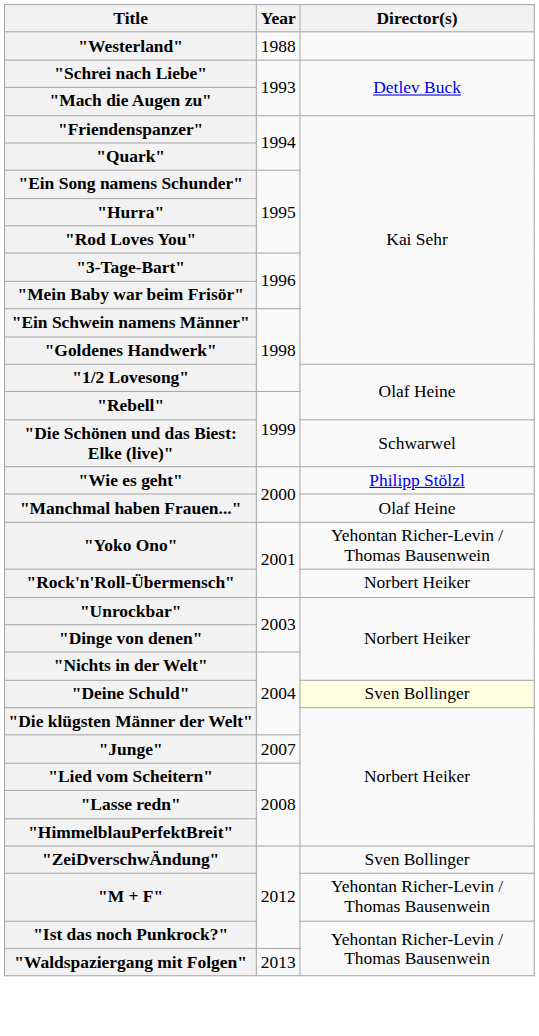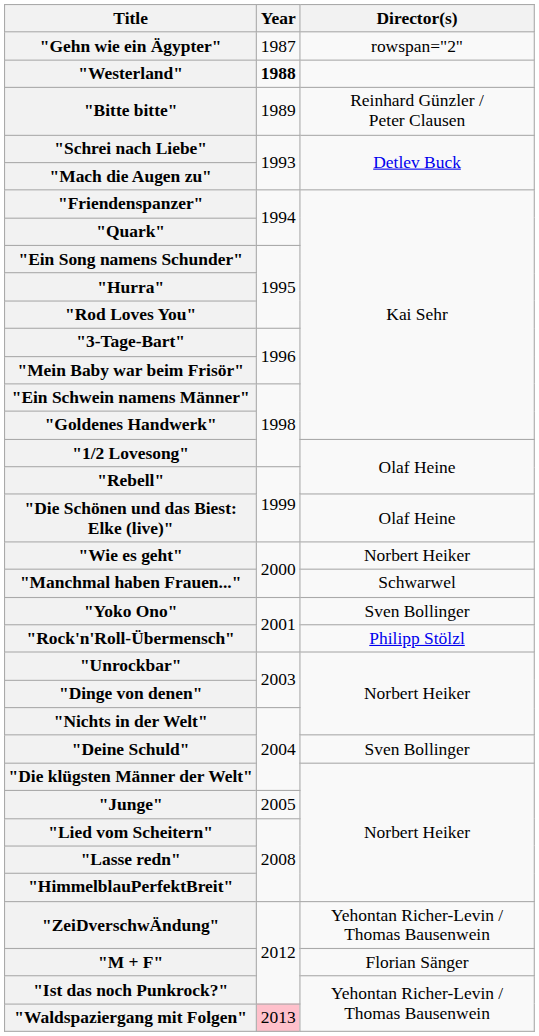+ row: (131, 45)
(278, 45) normal -> (278, 73) bold
+ row: (131, 111)
(417, 443) Schwarwel -> (417, 517) Olaf Heine
(417, 480) Philipp Stölzl -> (417, 555) Norbert Heiker
(417, 508) Olaf Heine -> (417, 583) Schwarwel
(417, 545) Yehontan Richer-Levin / Thomas Bausenwein -> (417, 610) Sven Bollinger
(417, 583) Norbert Heiker -> (417, 638) Philipp Stölzl
(417, 693) lightyellow background -> (417, 749) no background
(278, 749) 2007 -> (278, 804) 2005
(417, 859) Sven Bollinger -> (417, 924) Yehontan Richer-Levin / Thomas Bausenwein
(417, 897) Yehontan Richer-Levin / Thomas Bausenwein -> (417, 962) Florian Sänger
(278, 962) no background -> (278, 1017) pink background
